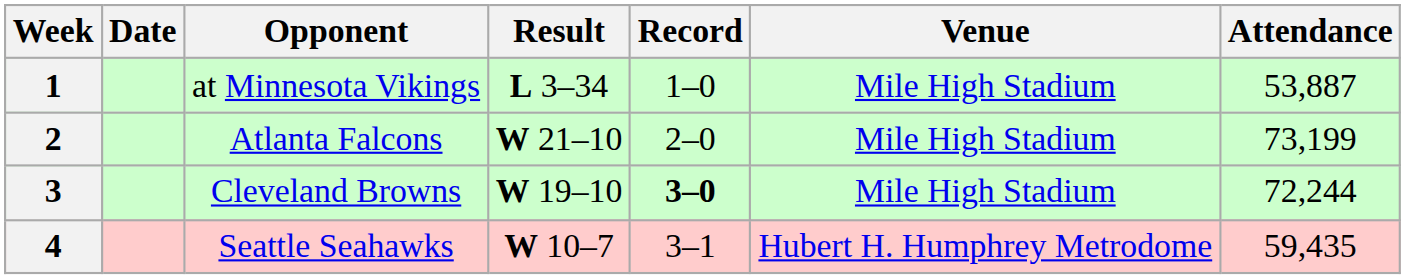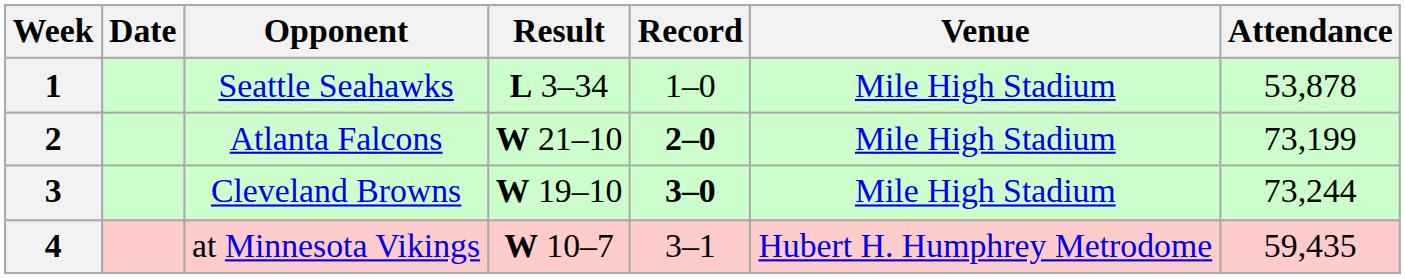(336, 84) at Minnesota Vikings -> (336, 84) Seattle Seahawks
(1310, 84) 53,887 -> (1310, 84) 53,878
(690, 138) normal -> (690, 138) bold
(1310, 191) 72,244 -> (1310, 191) 73,244
(336, 245) Seattle Seahawks -> (336, 245) at Minnesota Vikings
